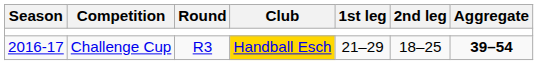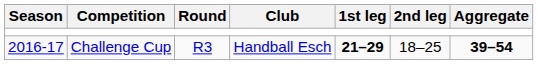(282, 47) gold background -> (282, 47) no background
(363, 47) normal -> (363, 47) bold
